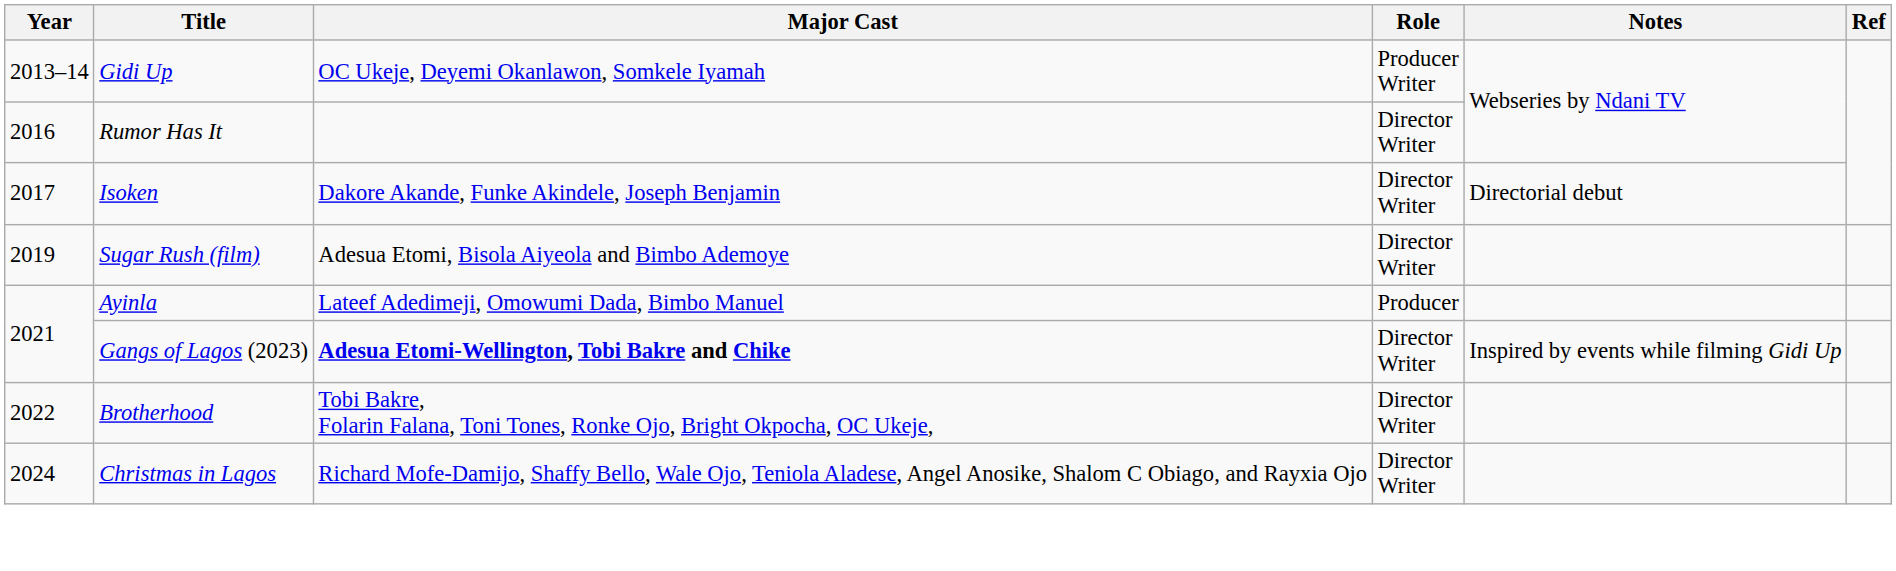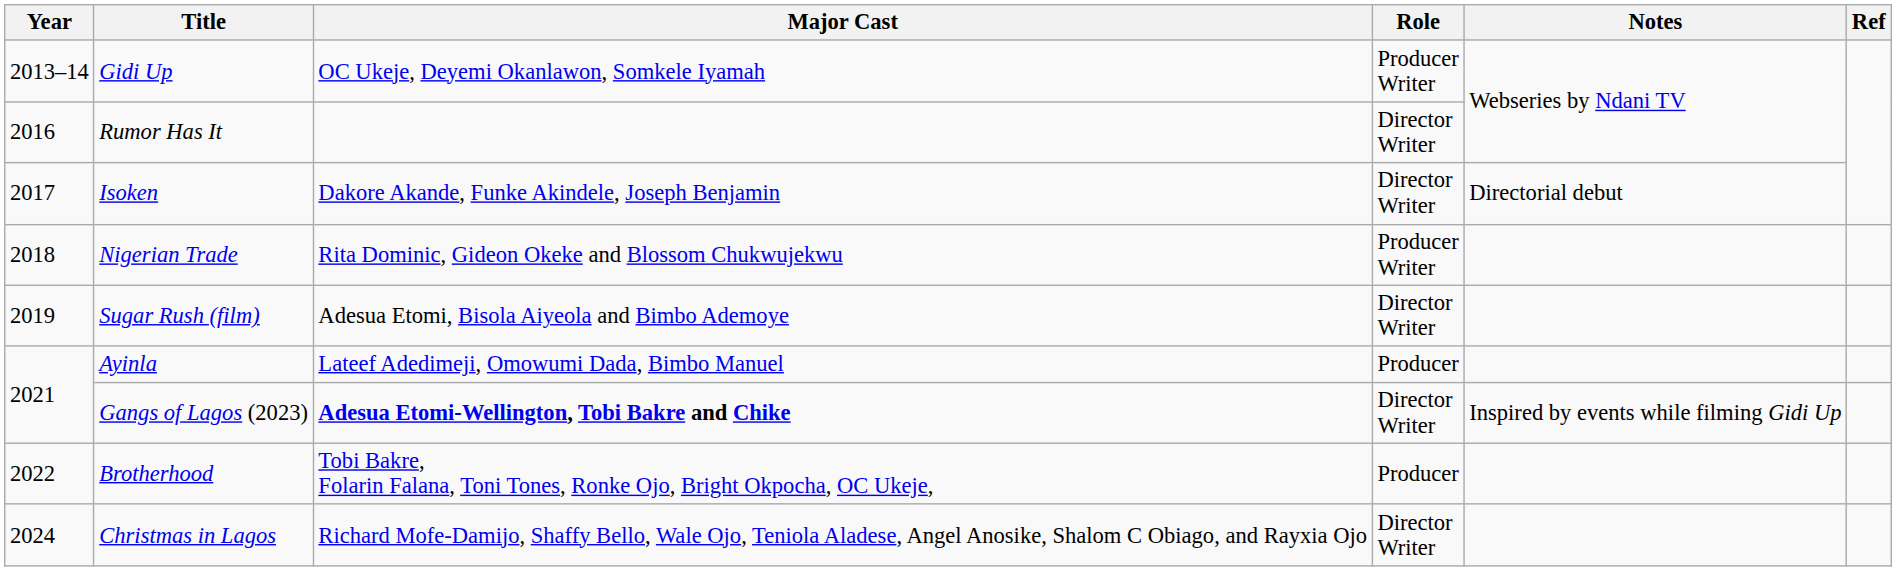+ row: (169, 254)
(1415, 412) Director Writer -> (1418, 473) Producer
